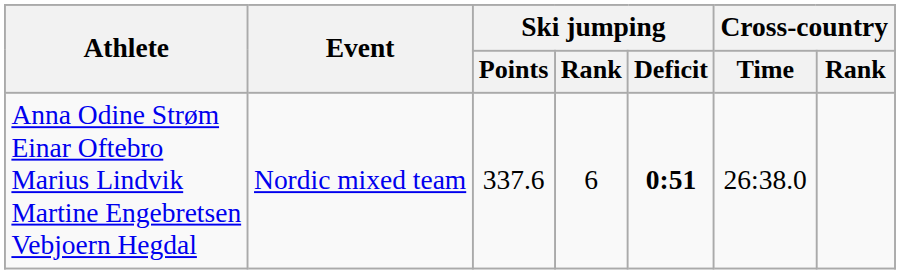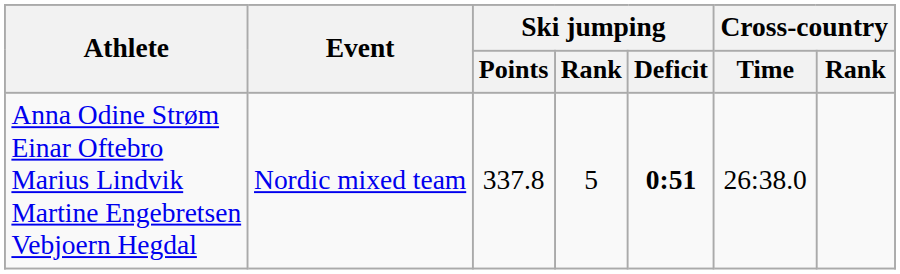(514, 180) 337.6 -> (514, 180) 337.8
(591, 180) 6 -> (591, 180) 5
